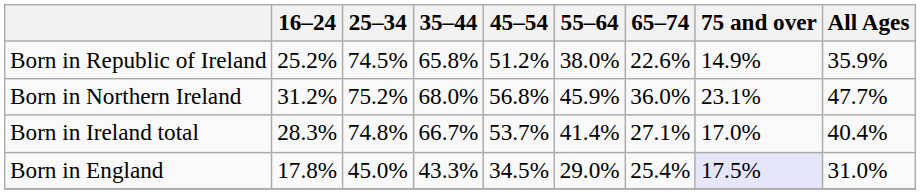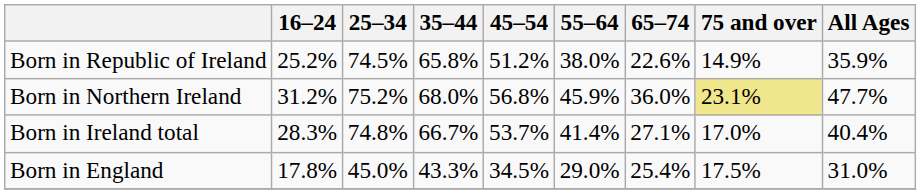(731, 96) no background -> (731, 96) khaki background
(731, 170) lavender background -> (731, 170) no background
